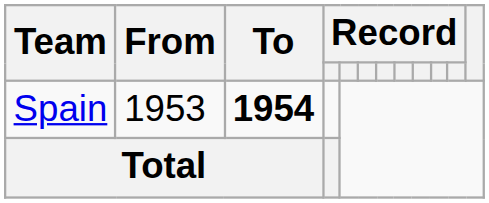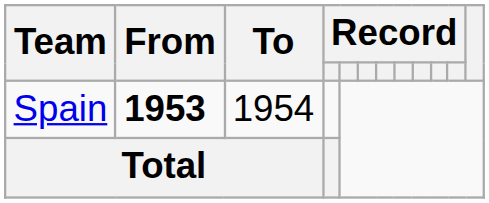(165, 108) normal -> (165, 108) bold
(273, 108) bold -> (273, 108) normal
